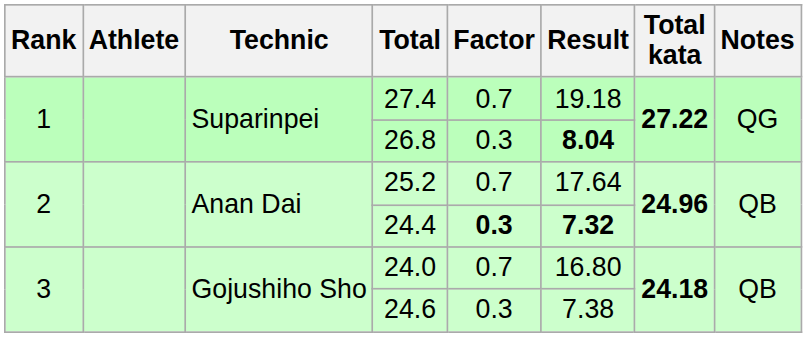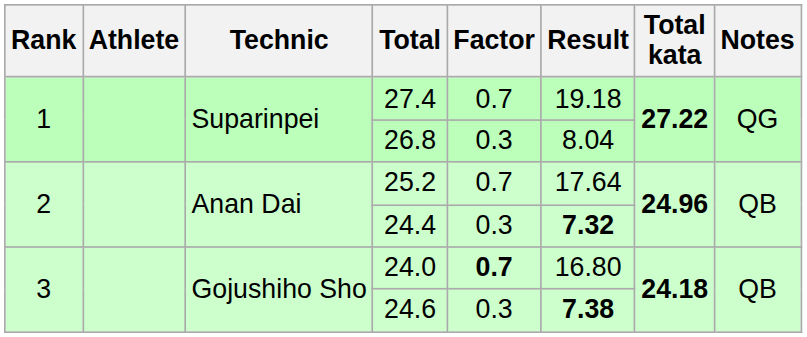(588, 140) bold -> (588, 140) normal
(494, 225) bold -> (494, 225) normal
(494, 267) normal -> (494, 267) bold
(588, 310) normal -> (588, 310) bold
